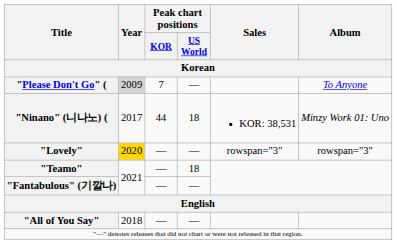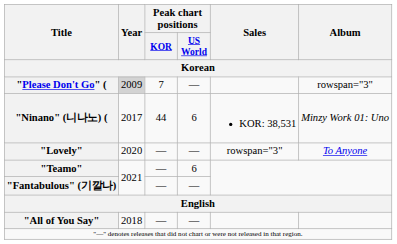(345, 85) To Anyone -> (345, 85) rowspan="3"
(194, 118) 18 -> (194, 118) 6
(132, 151) gold background -> (132, 151) no background
(345, 151) rowspan="3" -> (345, 151) To Anyone
(194, 168) 18 -> (194, 168) 6
